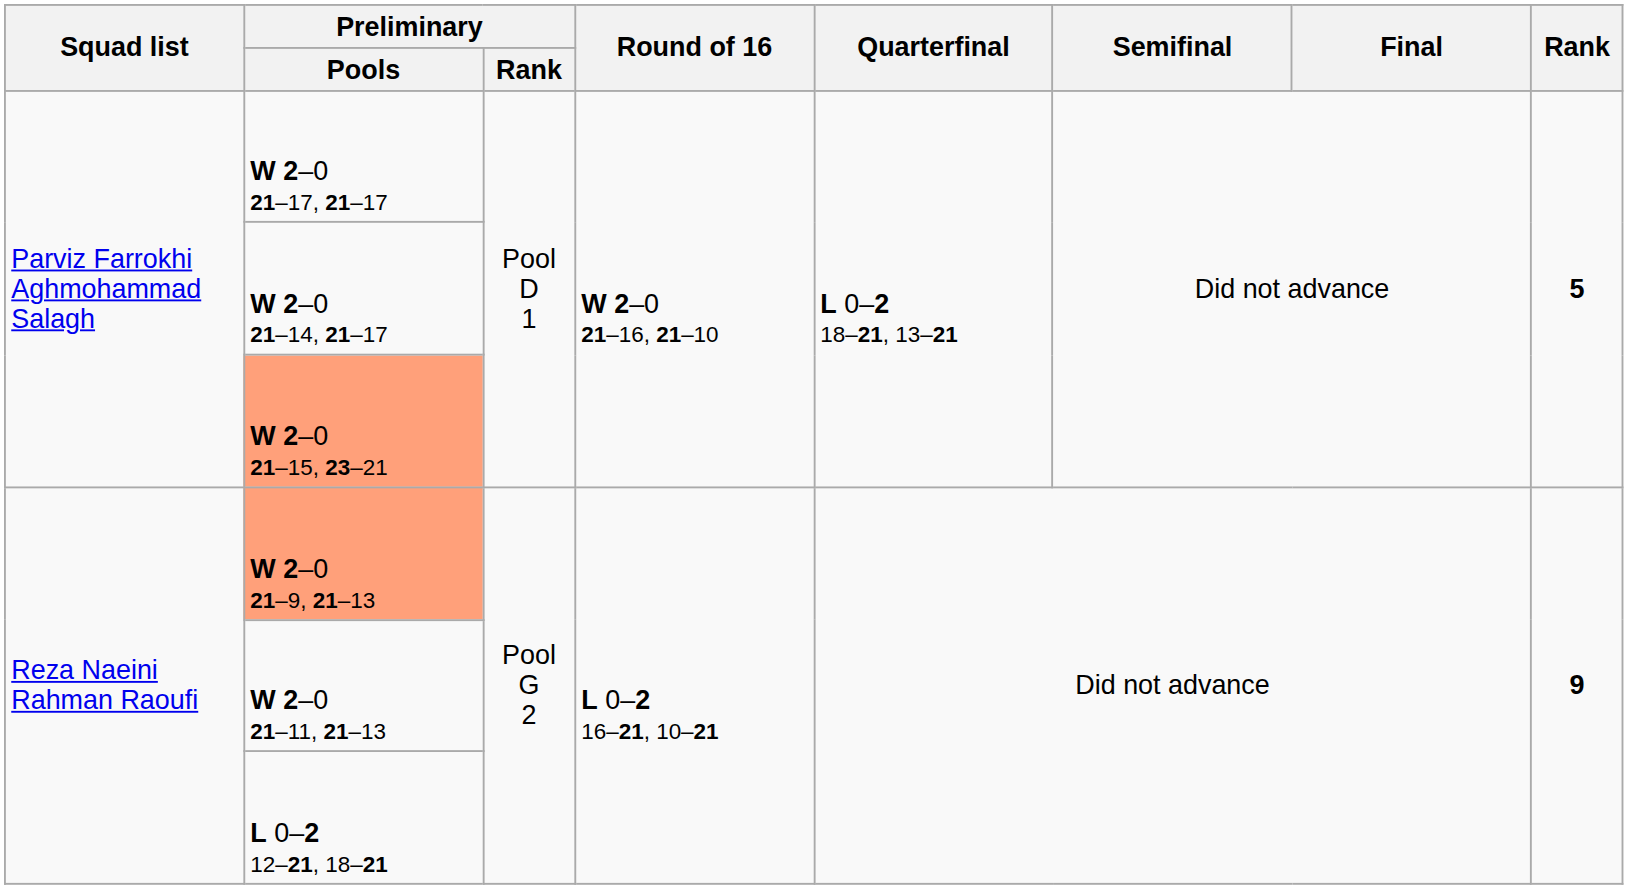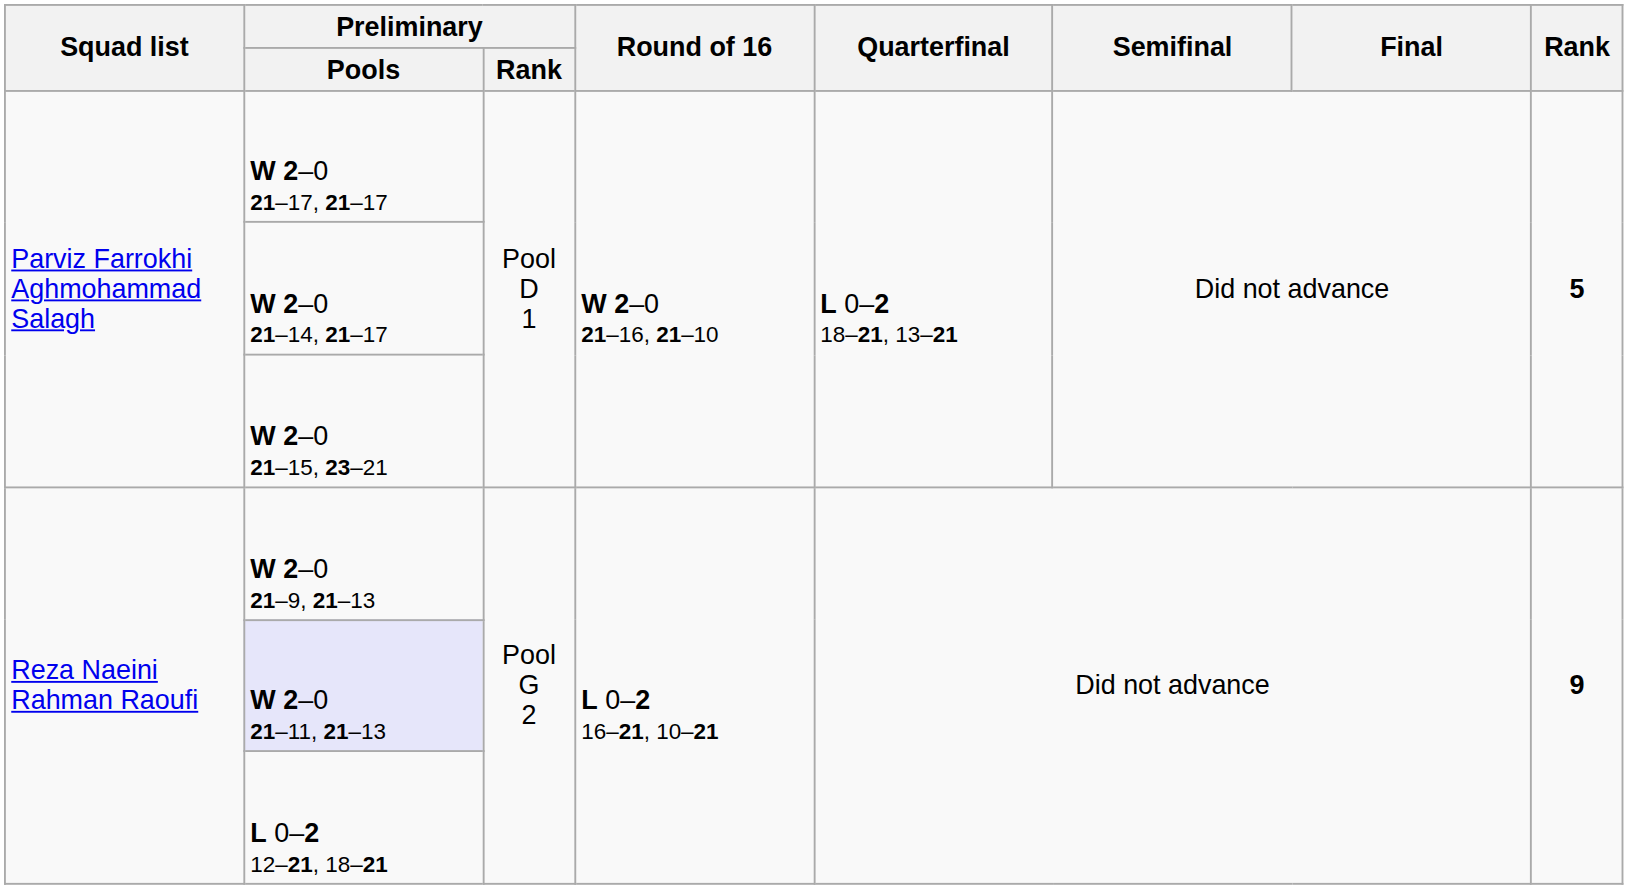(319, 451) lightsalmon background -> (319, 451) no background
(313, 583) lightsalmon background -> (313, 583) no background
(318, 716) no background -> (318, 716) lavender background
